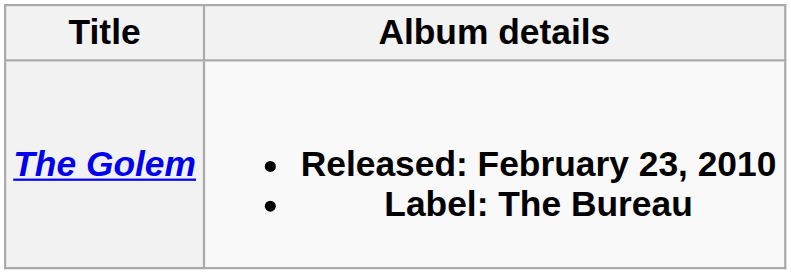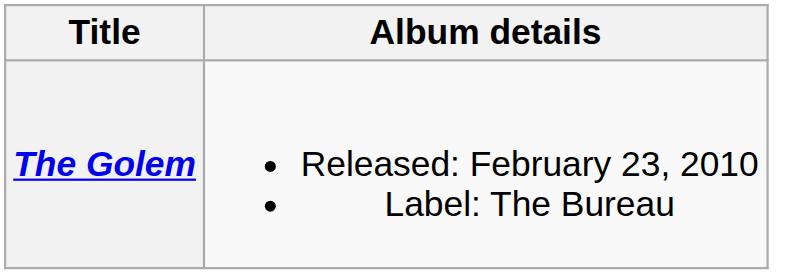(494, 184) bold -> (486, 184) normal
